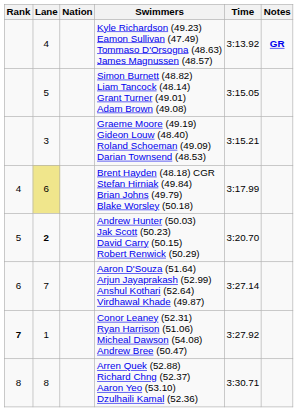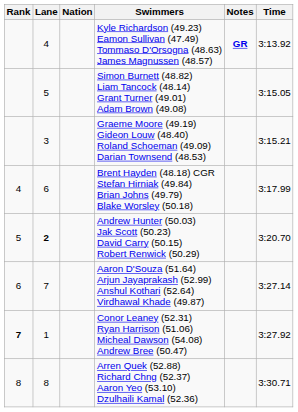columns swapped: (243, 12) <-> (277, 12)
(46, 189) khaki background -> (46, 189) no background
